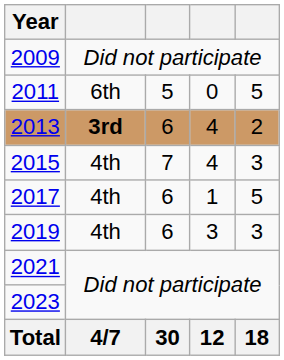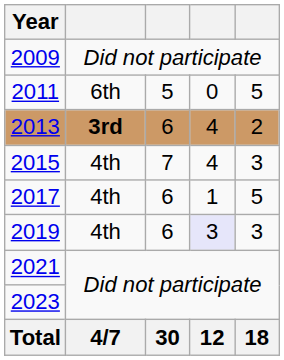(212, 232) no background -> (212, 232) lavender background
